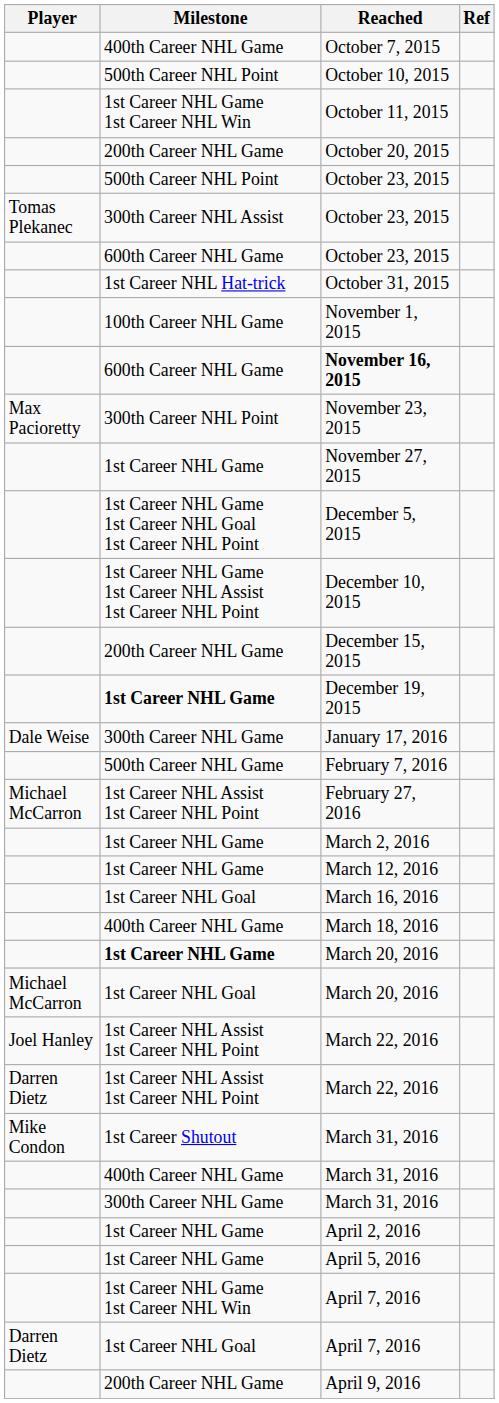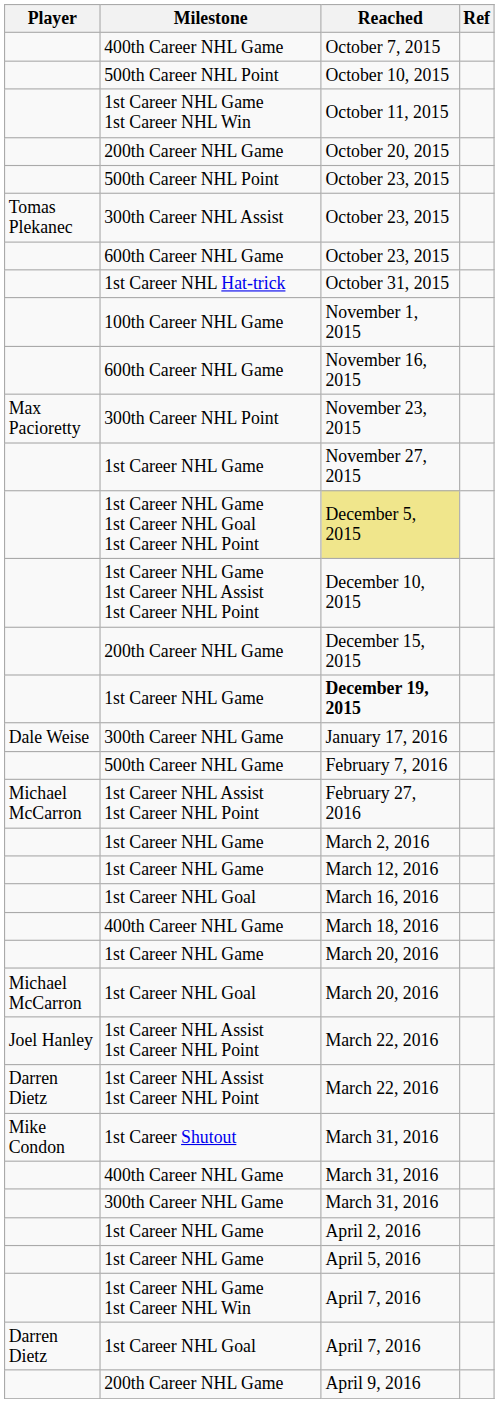(378, 370) bold -> (376, 370) normal
(371, 524) no background -> (371, 524) khaki background
(189, 699) bold -> (184, 699) normal
(375, 699) normal -> (377, 699) bold
(189, 954) bold -> (184, 954) normal
